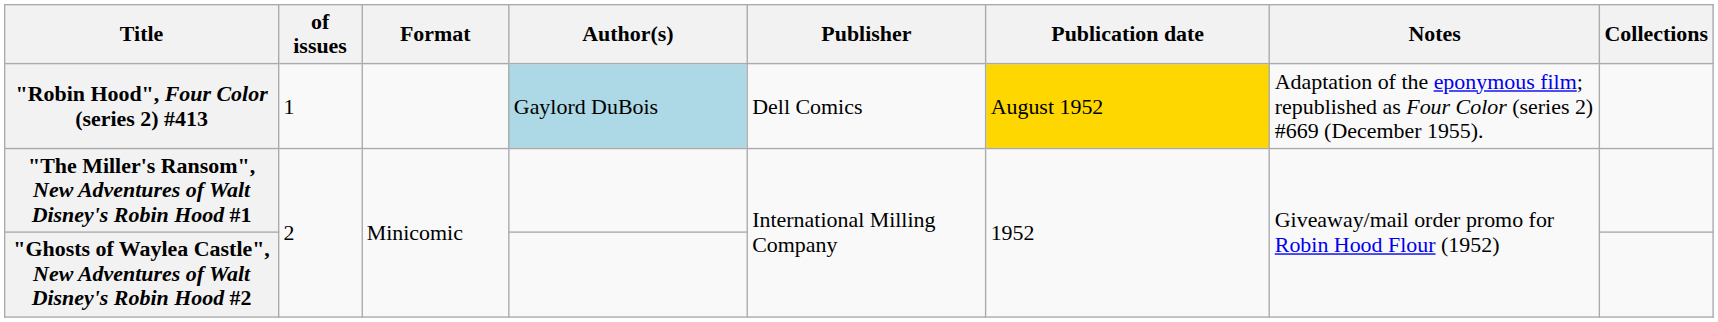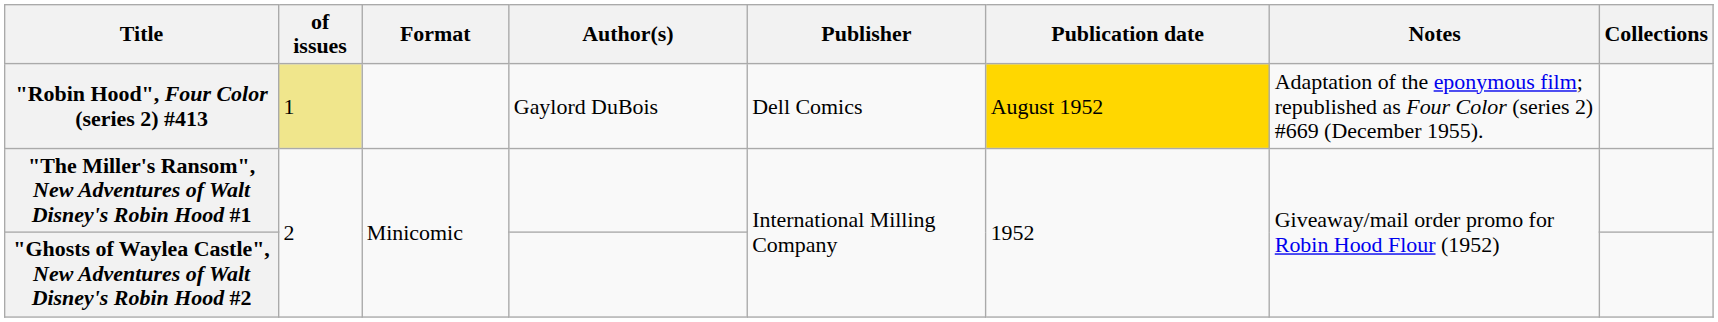(289, 105) no background -> (289, 105) khaki background
(586, 105) lightblue background -> (586, 105) no background
